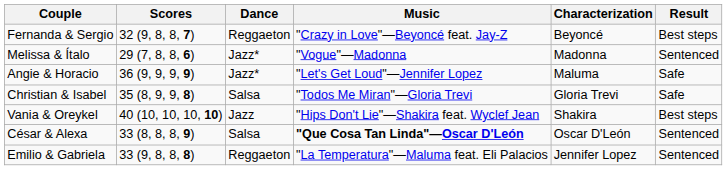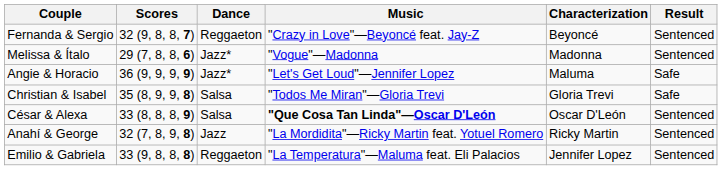(688, 34) Best steps -> (684, 34) Sentenced
- row: (53, 114)
+ row: (53, 134)
